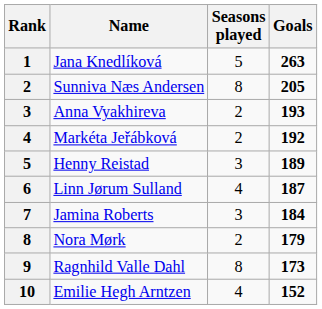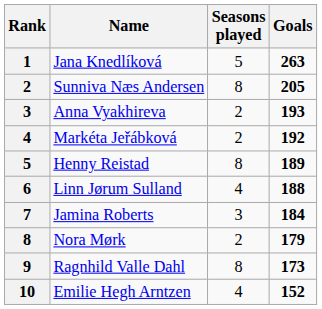(239, 163) 3 -> (239, 163) 8
(293, 189) 187 -> (293, 189) 188
